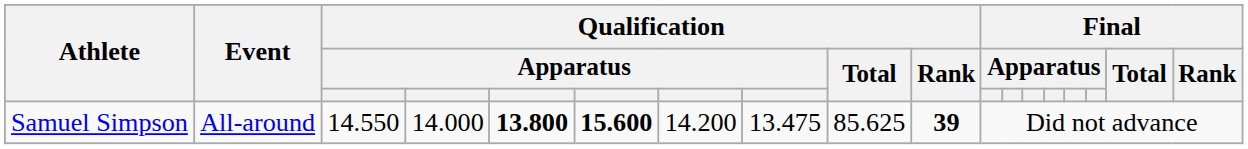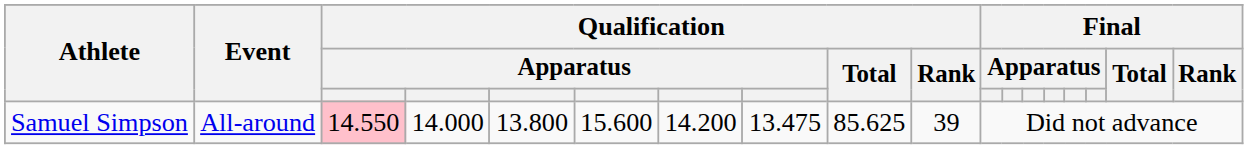(363, 122) no background -> (363, 122) pink background
(532, 122) bold -> (532, 122) normal
(616, 122) bold -> (616, 122) normal
(946, 122) bold -> (946, 122) normal
